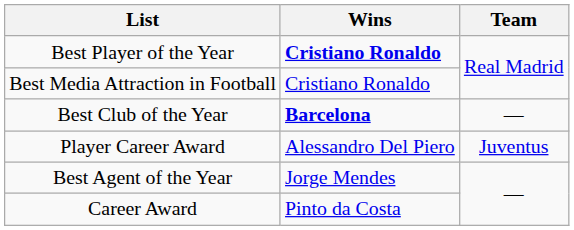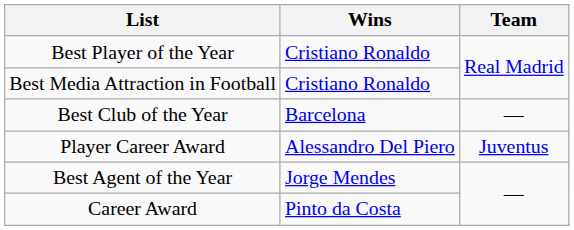(363, 51) bold -> (358, 51) normal
(328, 114) bold -> (325, 114) normal
